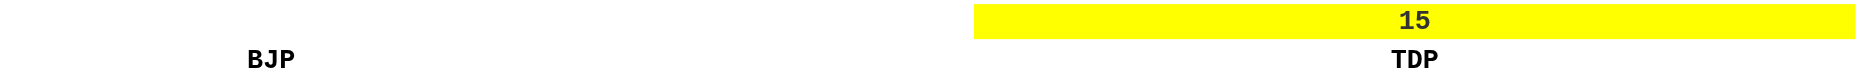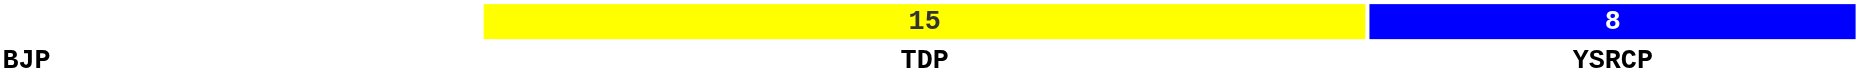+ column: (1613, 22)
